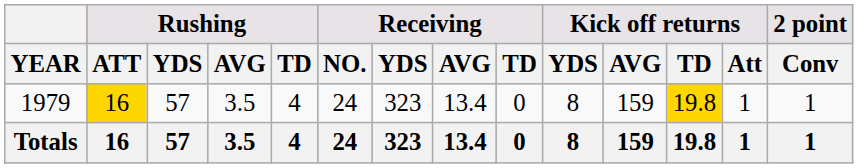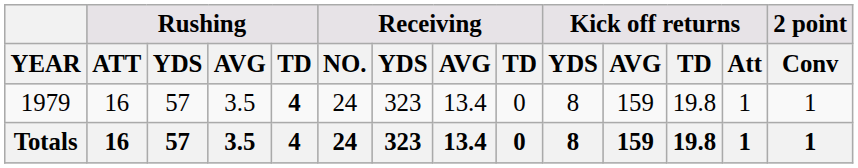(117, 102) gold background -> (117, 102) no background
(294, 102) normal -> (294, 102) bold
(694, 102) gold background -> (694, 102) no background
